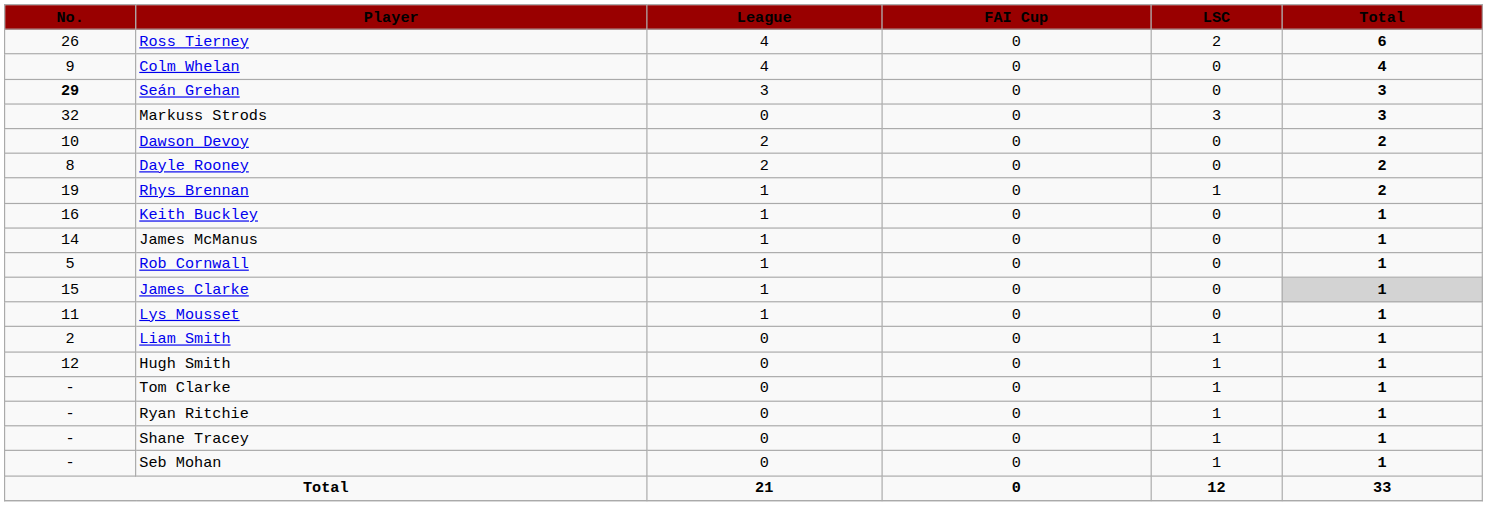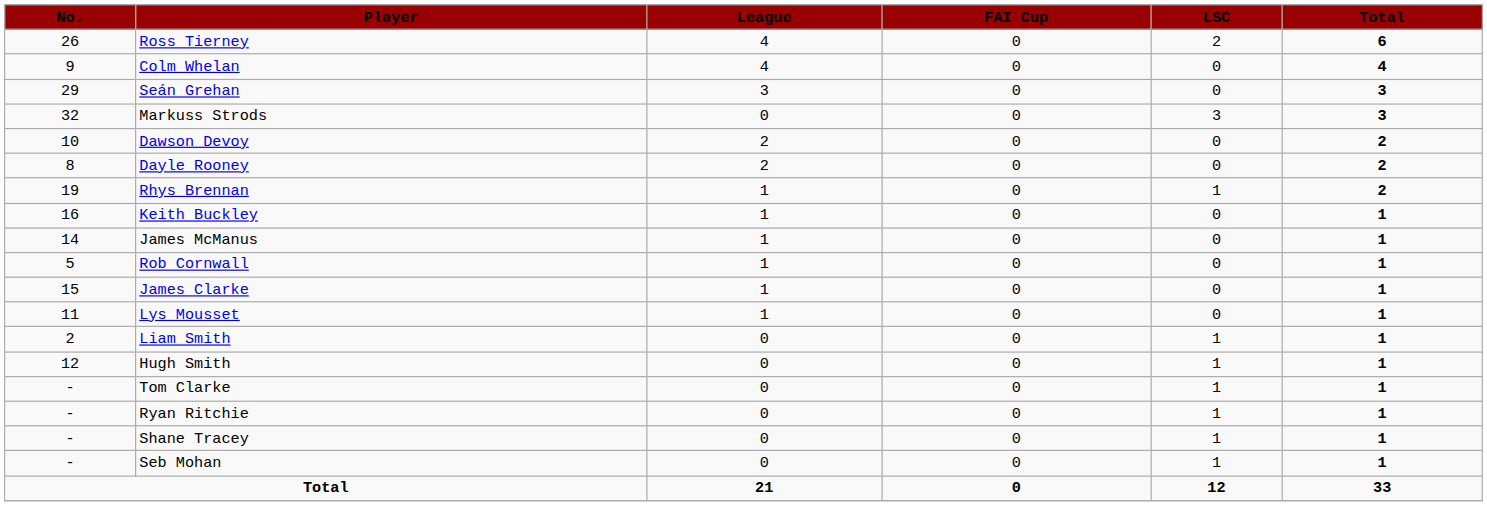(70, 91) bold -> (70, 91) normal
(1382, 290) lightgrey background -> (1382, 290) no background
